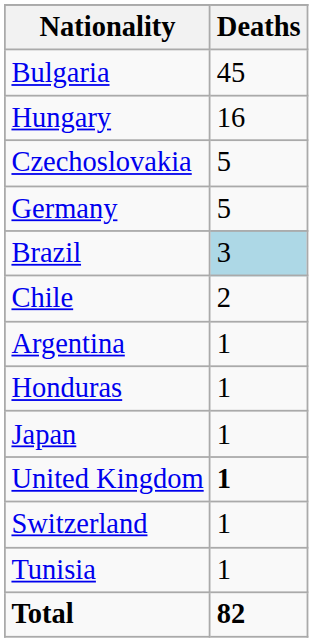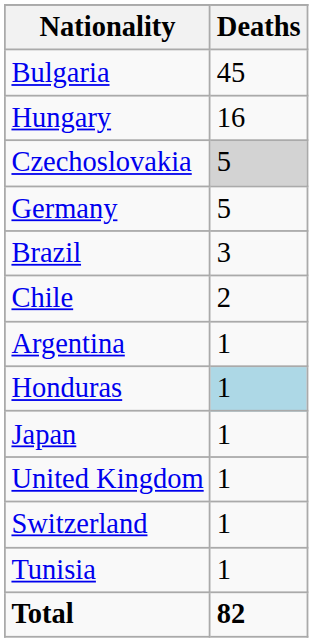(224, 162) no background -> (224, 162) lightgrey background
(224, 252) lightblue background -> (224, 252) no background
(224, 388) no background -> (224, 388) lightblue background
(224, 478) bold -> (224, 478) normal
